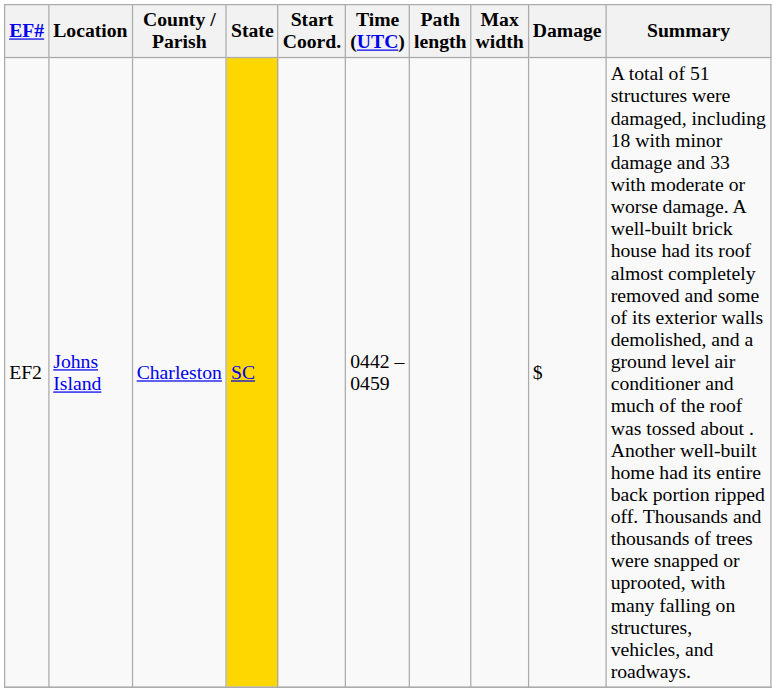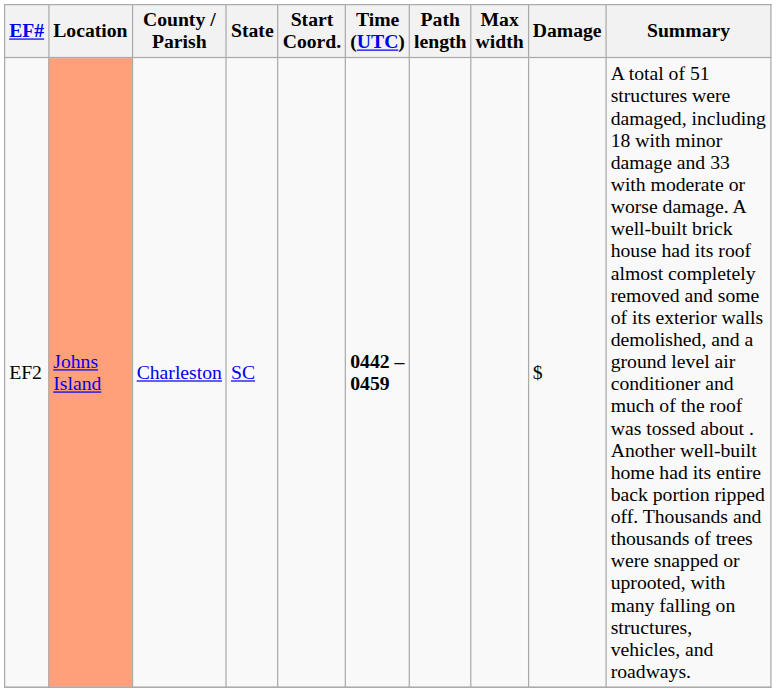(77, 372) no background -> (77, 372) lightsalmon background
(243, 372) gold background -> (243, 372) no background
(377, 372) normal -> (377, 372) bold
